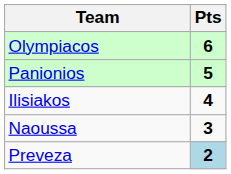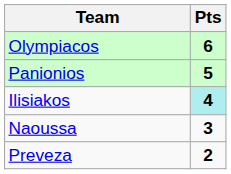(208, 100) no background -> (208, 100) paleturquoise background
(208, 155) lightblue background -> (208, 155) no background
